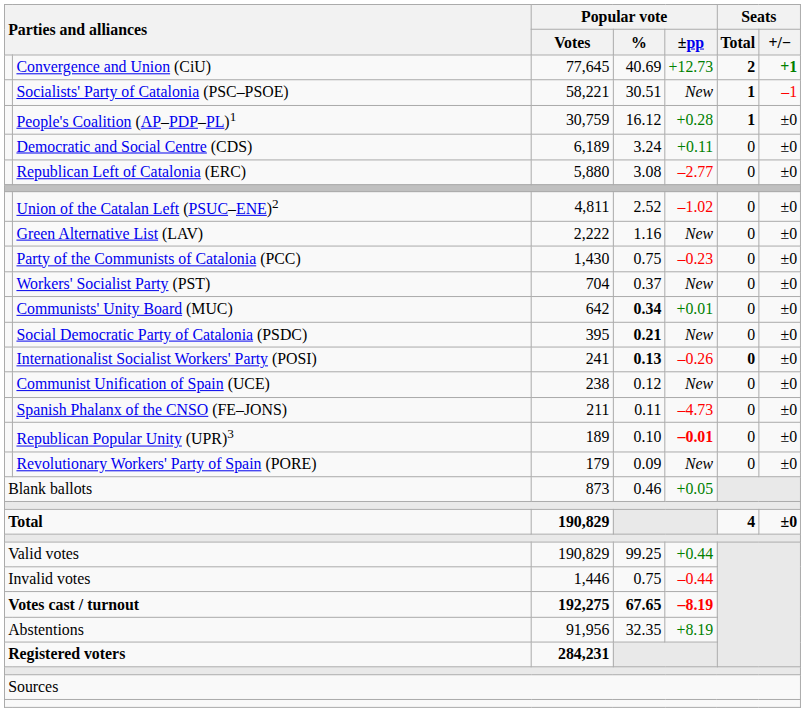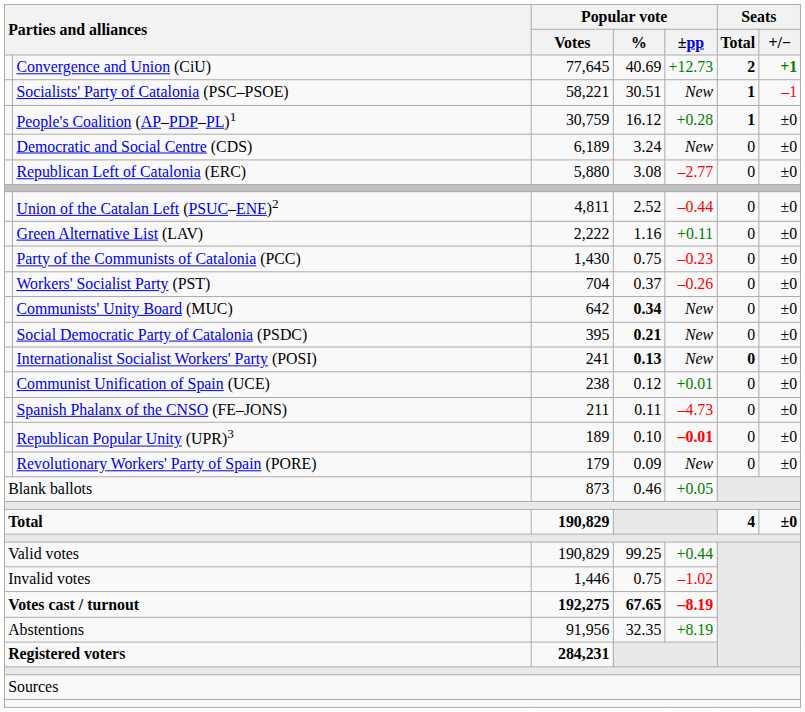(695, 146) +0.11 -> (699, 146) New
(695, 206) –1.02 -> (695, 206) –0.44
(699, 233) New -> (695, 233) +0.11
(699, 284) New -> (695, 284) –0.26
(695, 309) +0.01 -> (699, 309) New
(695, 359) –0.26 -> (699, 359) New
(699, 384) New -> (695, 384) +0.01
(695, 579) –0.44 -> (695, 579) –1.02
